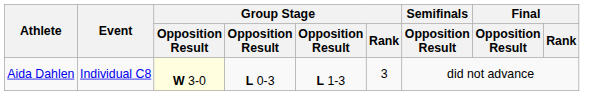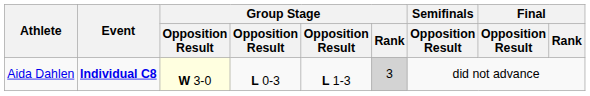(116, 74) normal -> (118, 74) bold
(384, 74) no background -> (390, 74) lightgrey background
